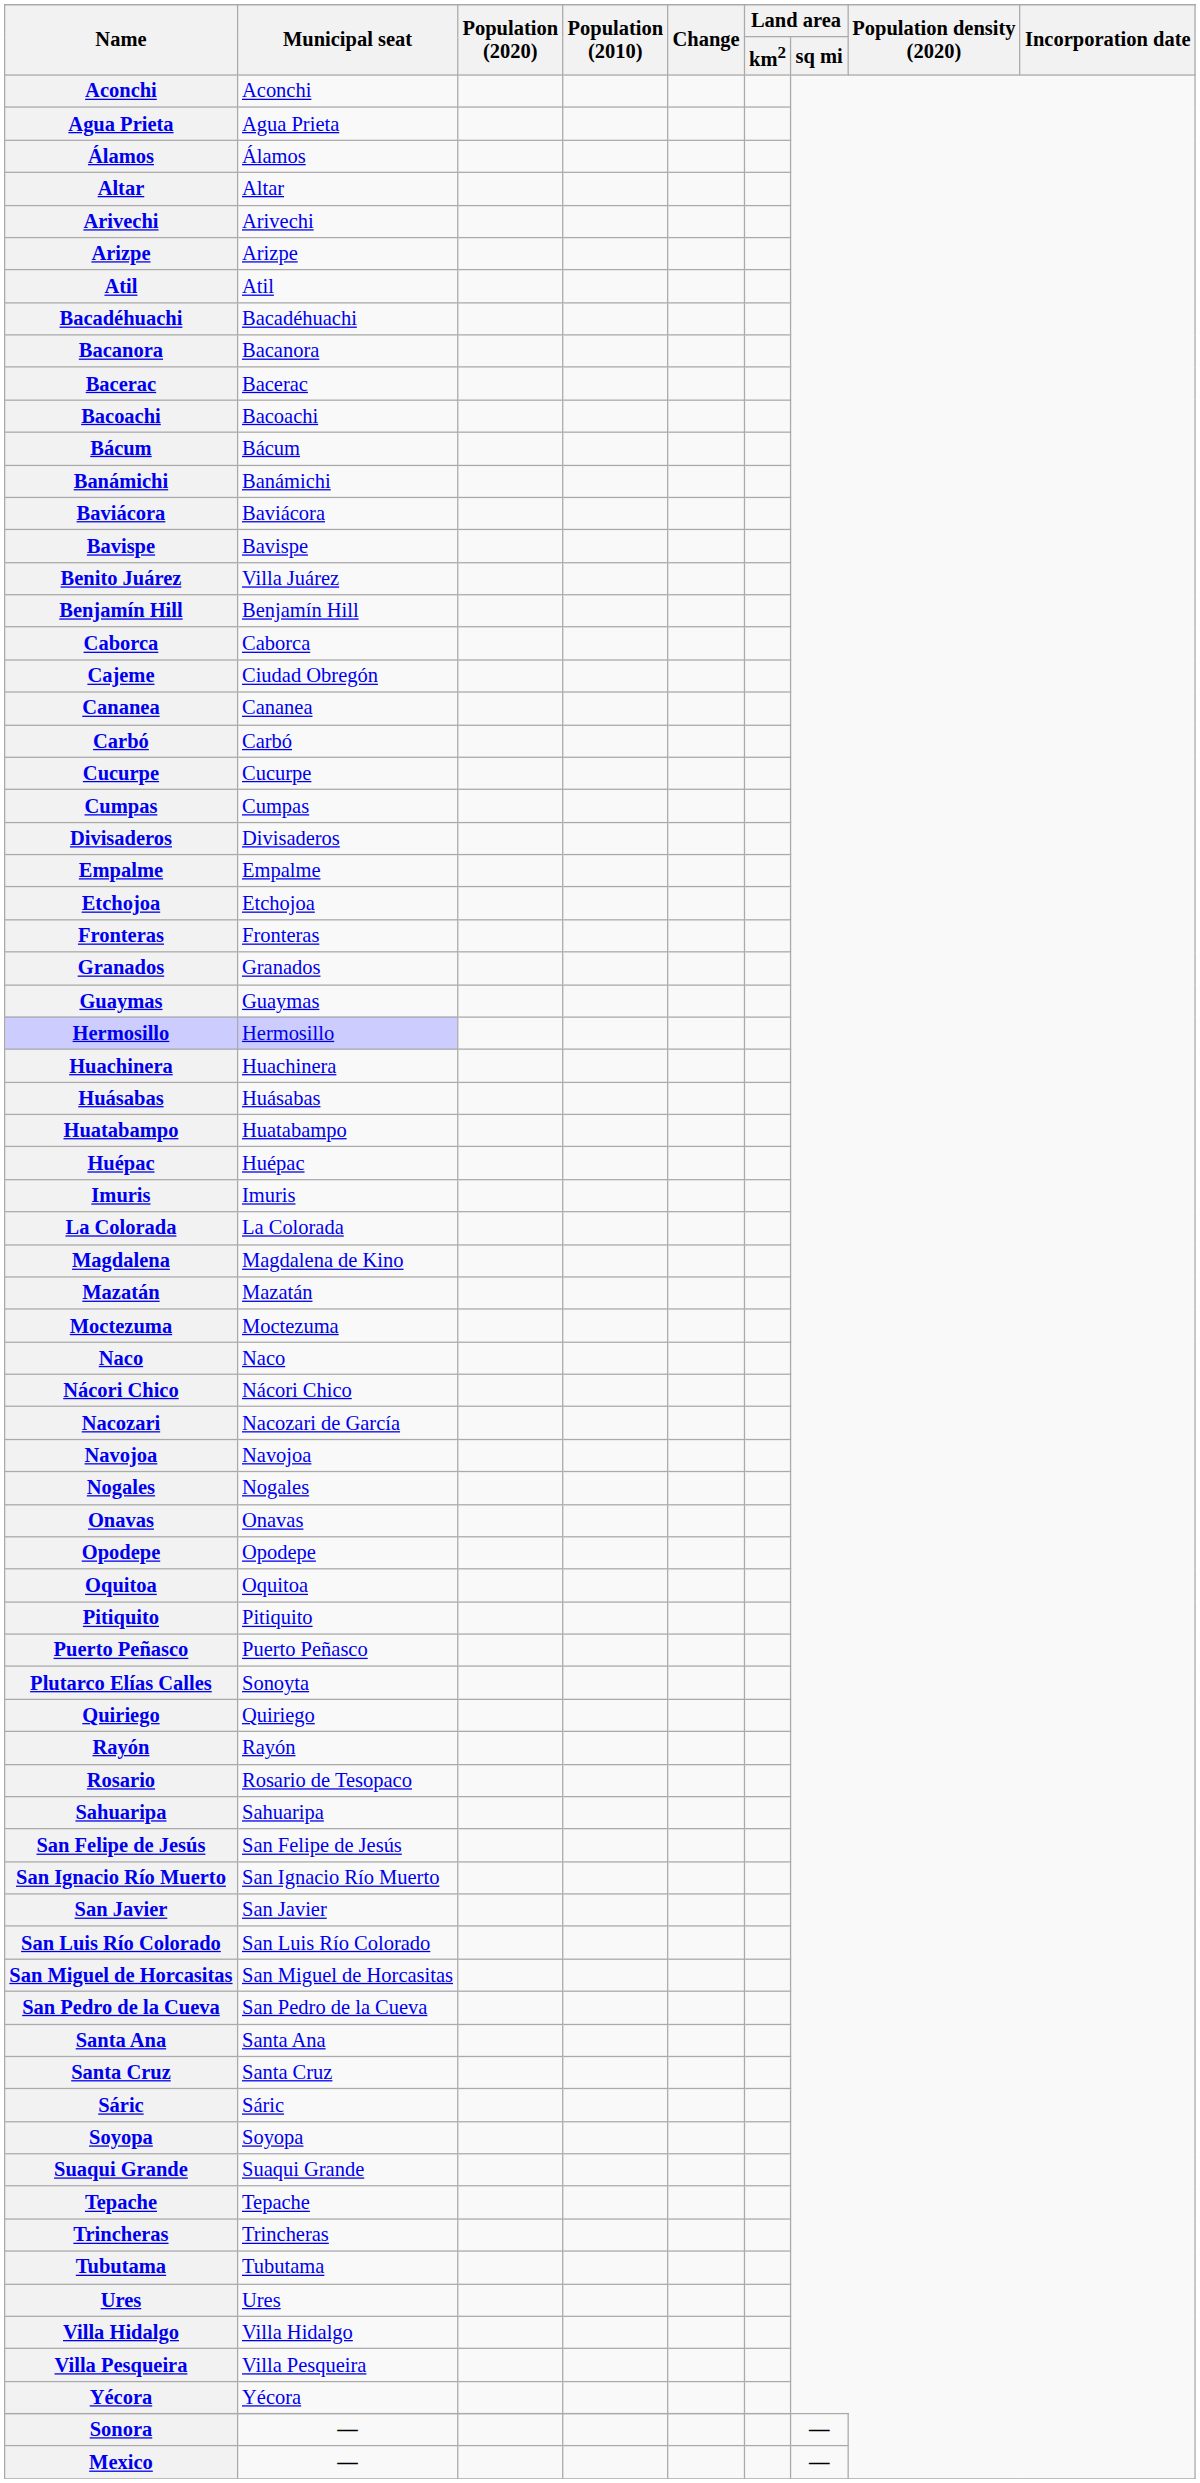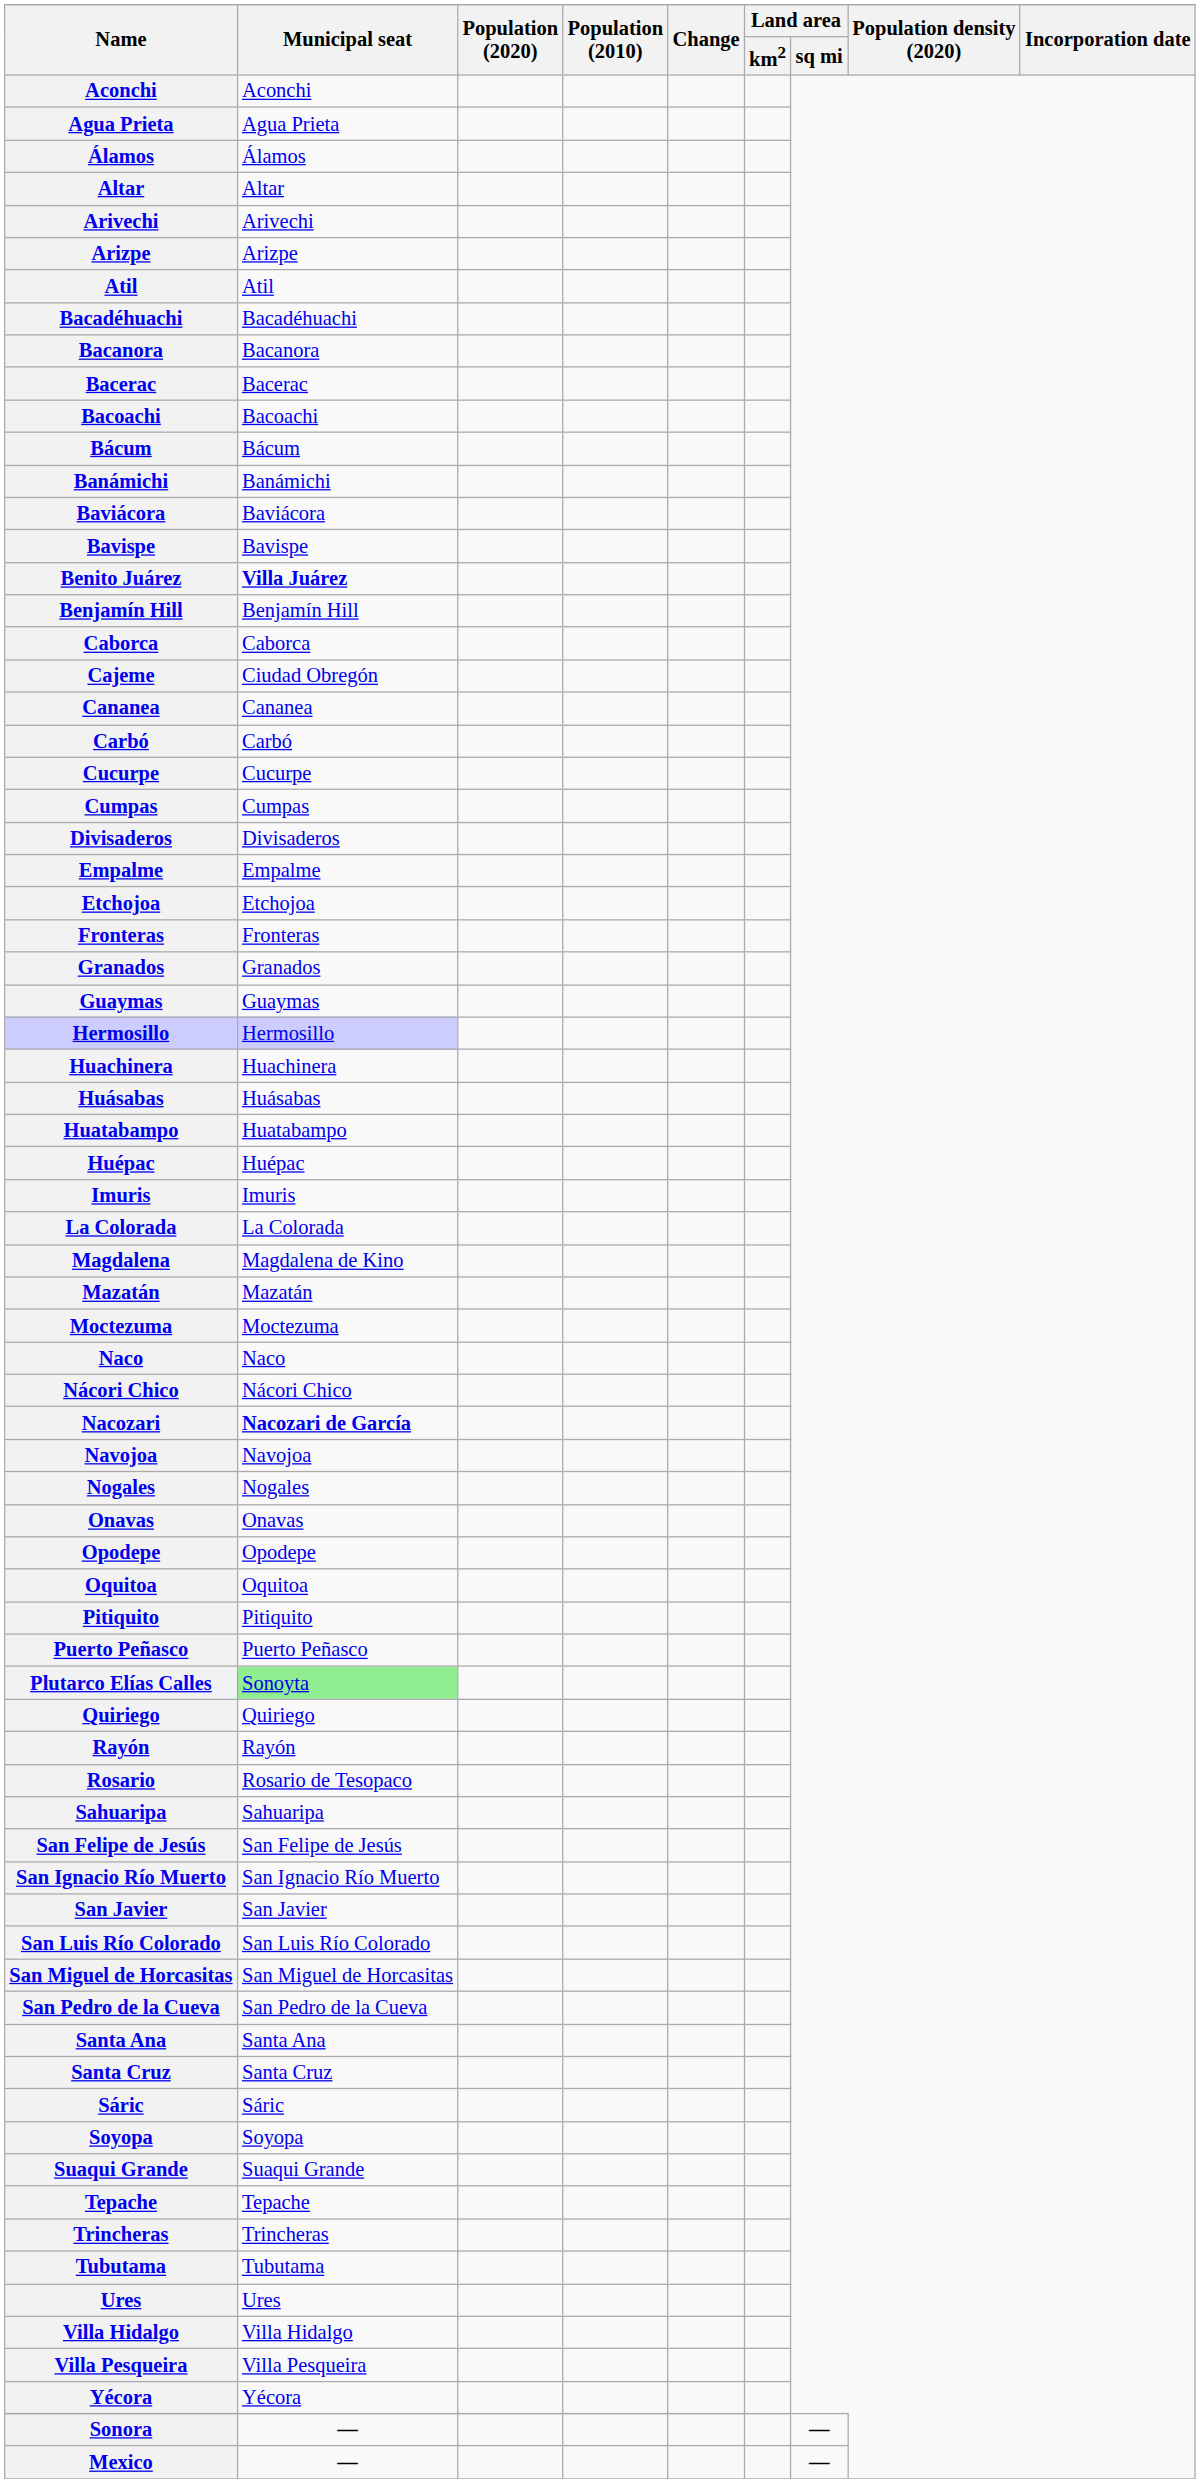(291, 578) normal -> (295, 578) bold
(321, 1422) normal -> (327, 1422) bold
(276, 1682) no background -> (276, 1682) lightgreen background
